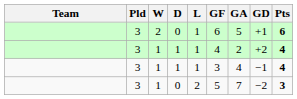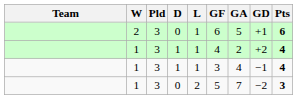columns swapped: (138, 13) <-> (158, 13)
